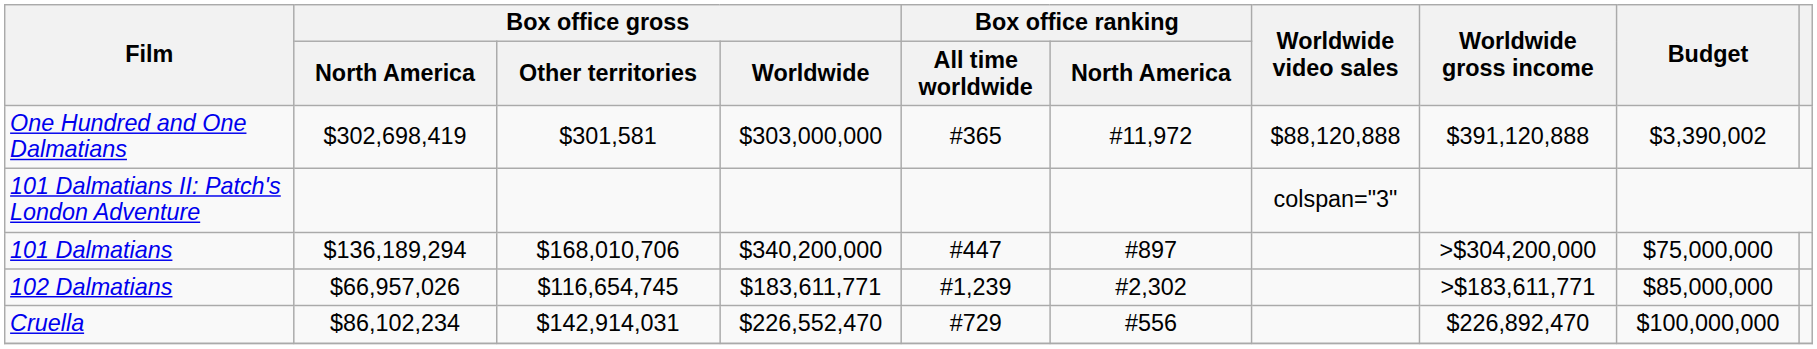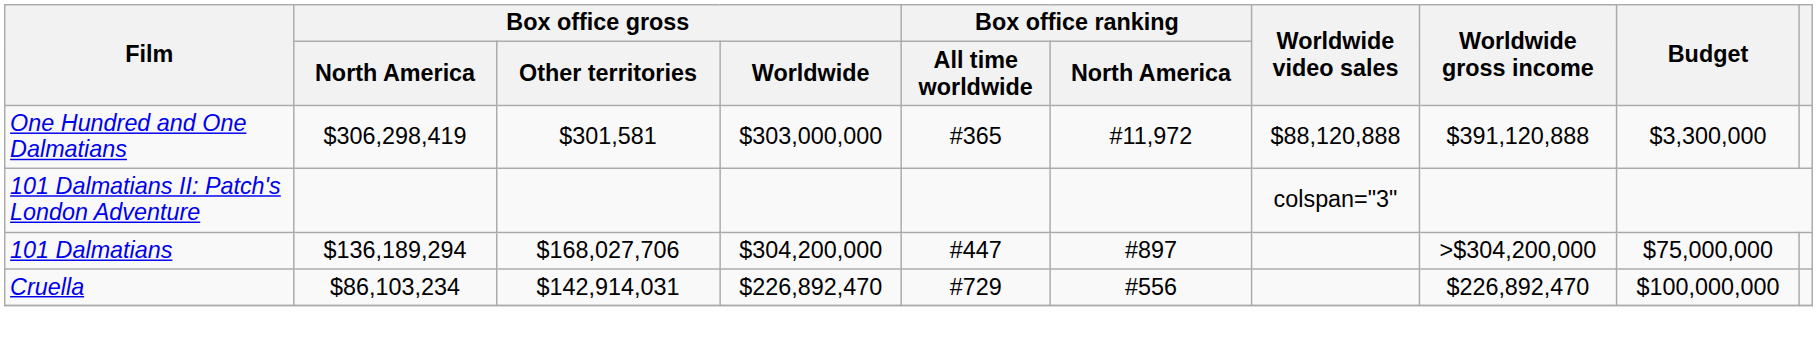(395, 136) $302,698,419 -> (395, 136) $306,298,419
(1708, 136) $3,390,002 -> (1708, 136) $3,300,000
(608, 250) $168,010,706 -> (608, 250) $168,027,706
(811, 250) $340,200,000 -> (811, 250) $304,200,000
- row: (91, 287)
(395, 324) $86,102,234 -> (395, 287) $86,103,234
(811, 324) $226,552,470 -> (811, 287) $226,892,470
